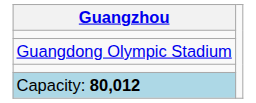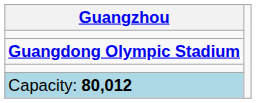(124, 51) normal -> (124, 51) bold
